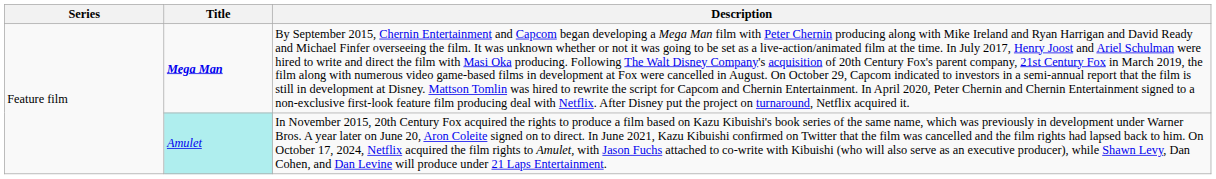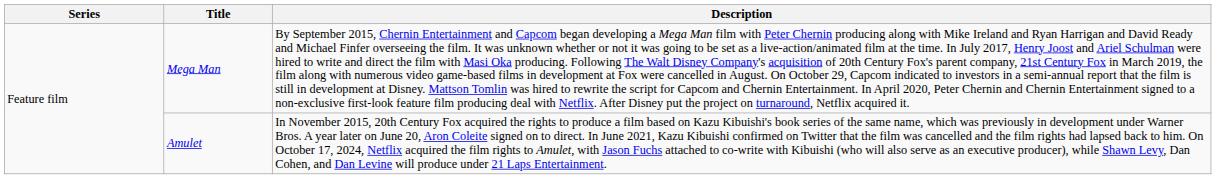(195, 68) bold -> (194, 68) normal
(184, 143) paleturquoise background -> (184, 143) no background
